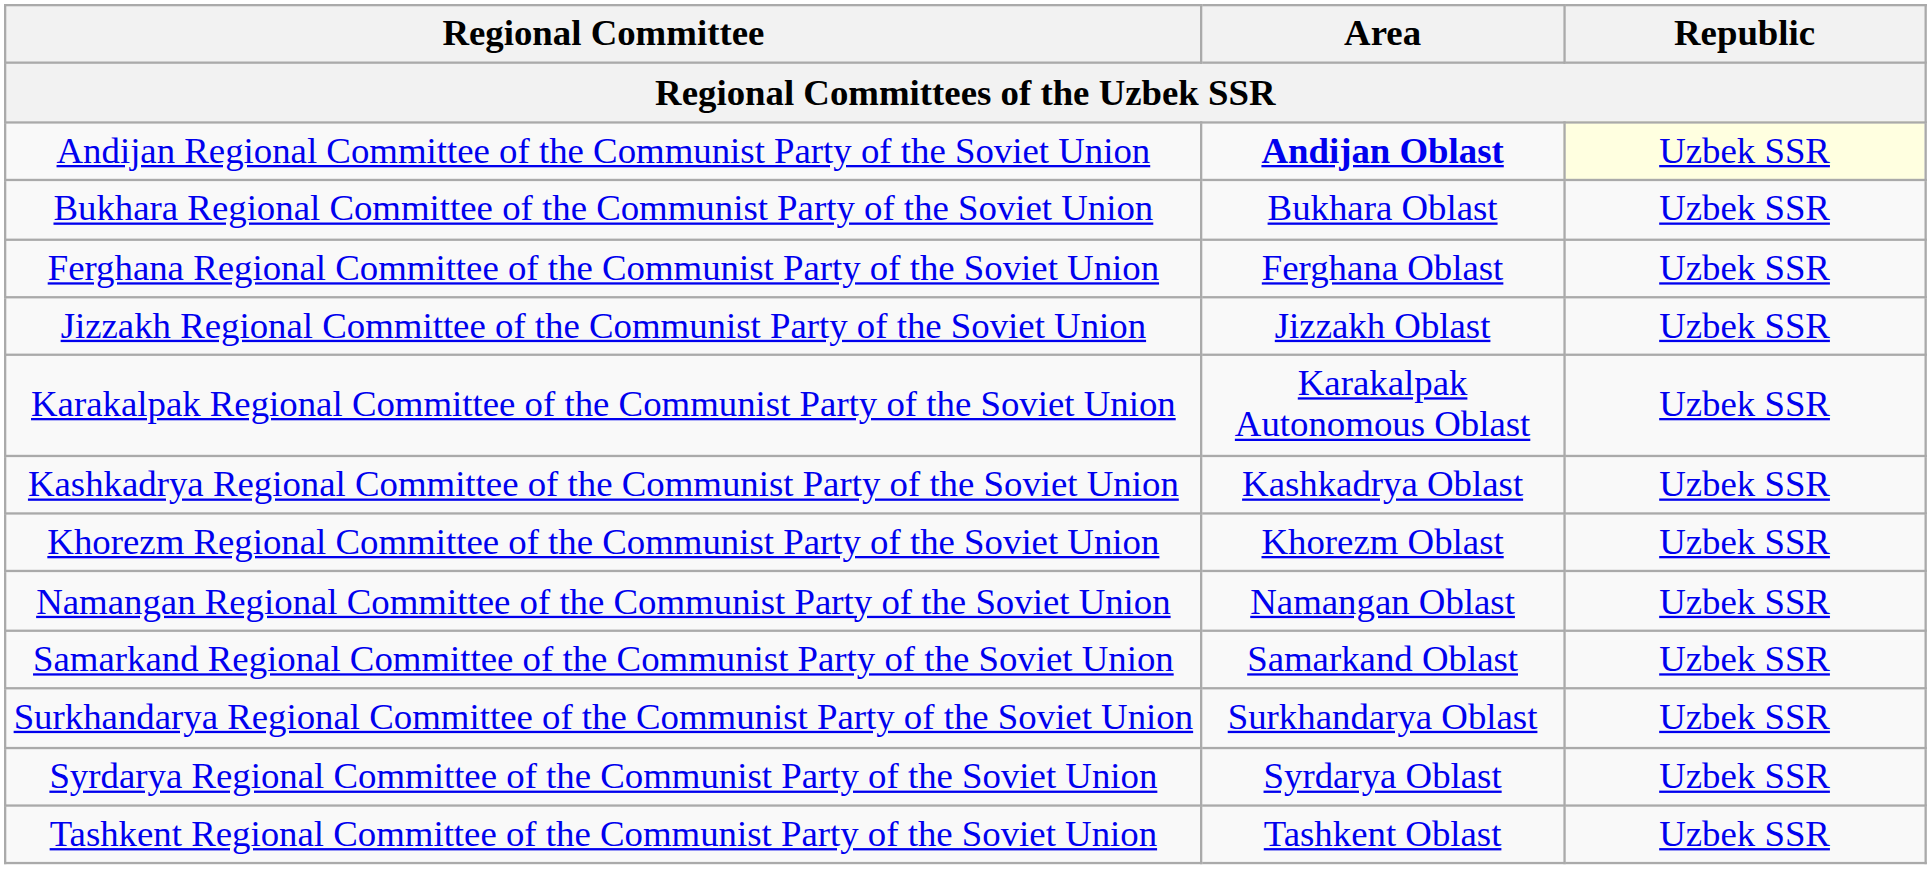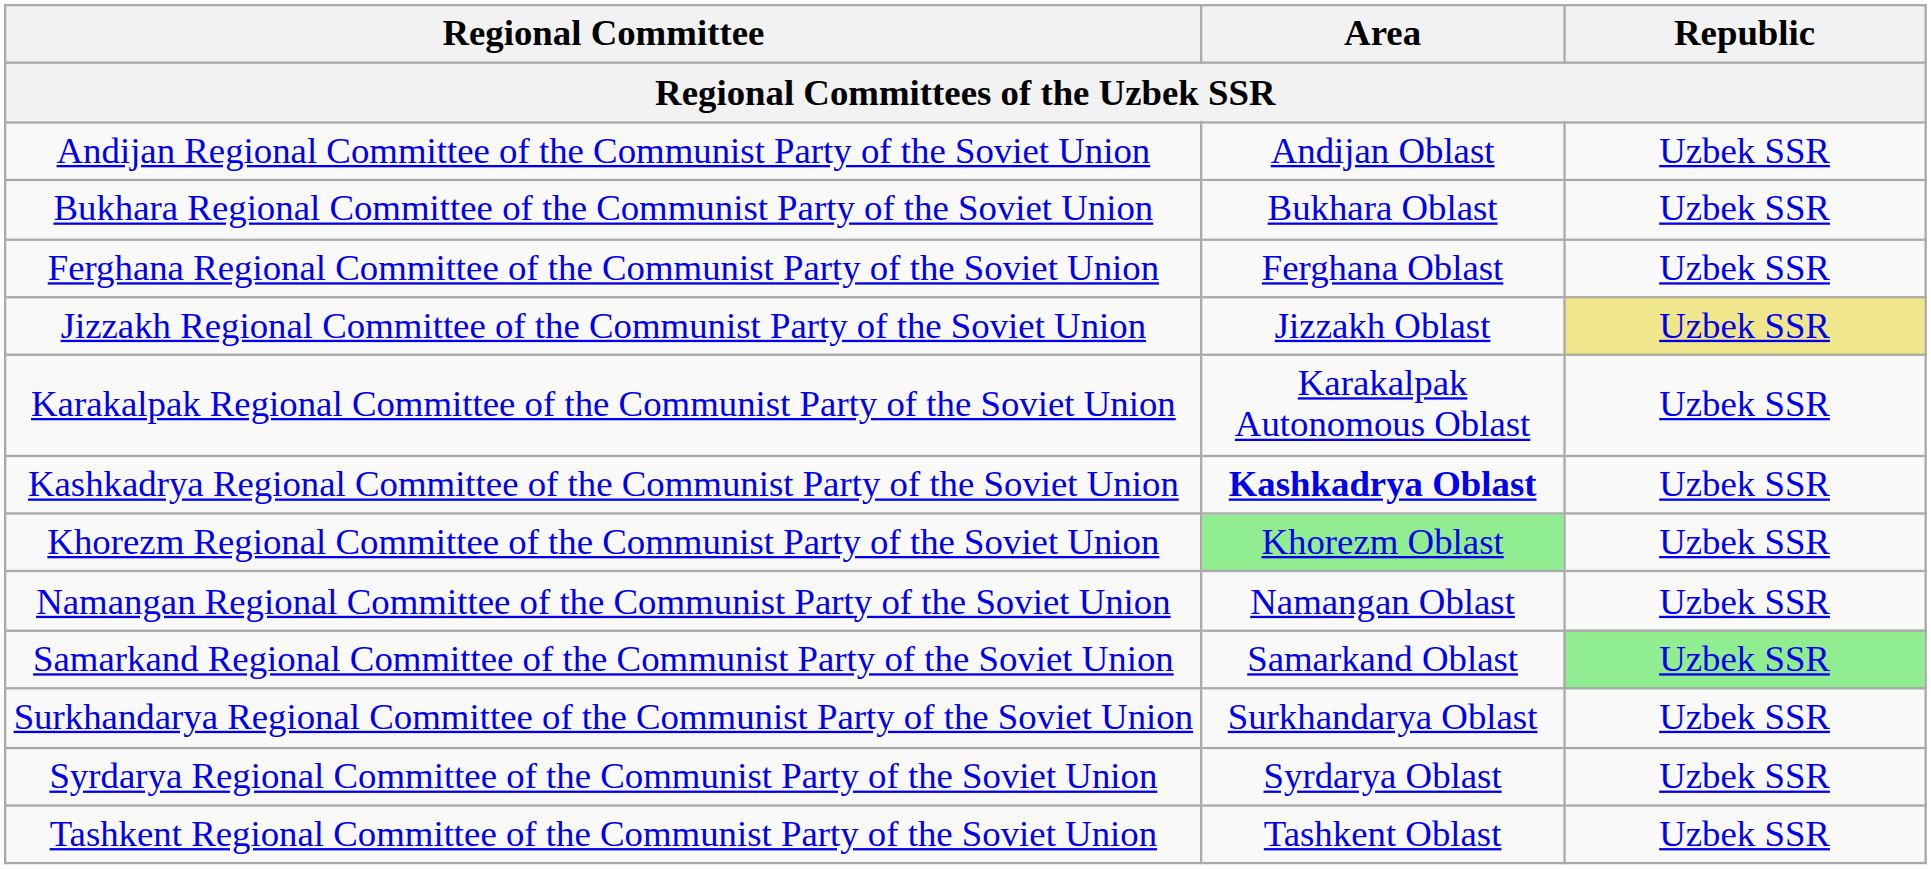(1383, 150) bold -> (1383, 150) normal
(1745, 150) lightyellow background -> (1745, 150) no background
(1745, 325) no background -> (1745, 325) khaki background
(1383, 483) normal -> (1383, 483) bold
(1383, 541) no background -> (1383, 541) lightgreen background
(1745, 658) no background -> (1745, 658) lightgreen background
